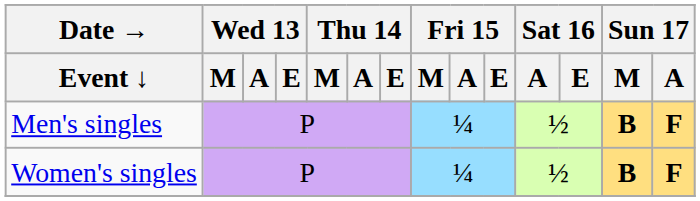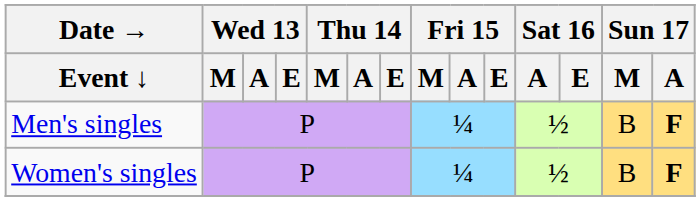(627, 124) bold -> (627, 124) normal
(627, 172) bold -> (627, 172) normal
